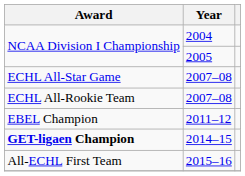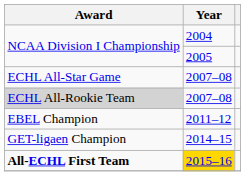(71, 98) no background -> (71, 98) lightgrey background
(71, 139) bold -> (67, 139) normal
(65, 160) normal -> (68, 160) bold
(209, 160) no background -> (209, 160) gold background
